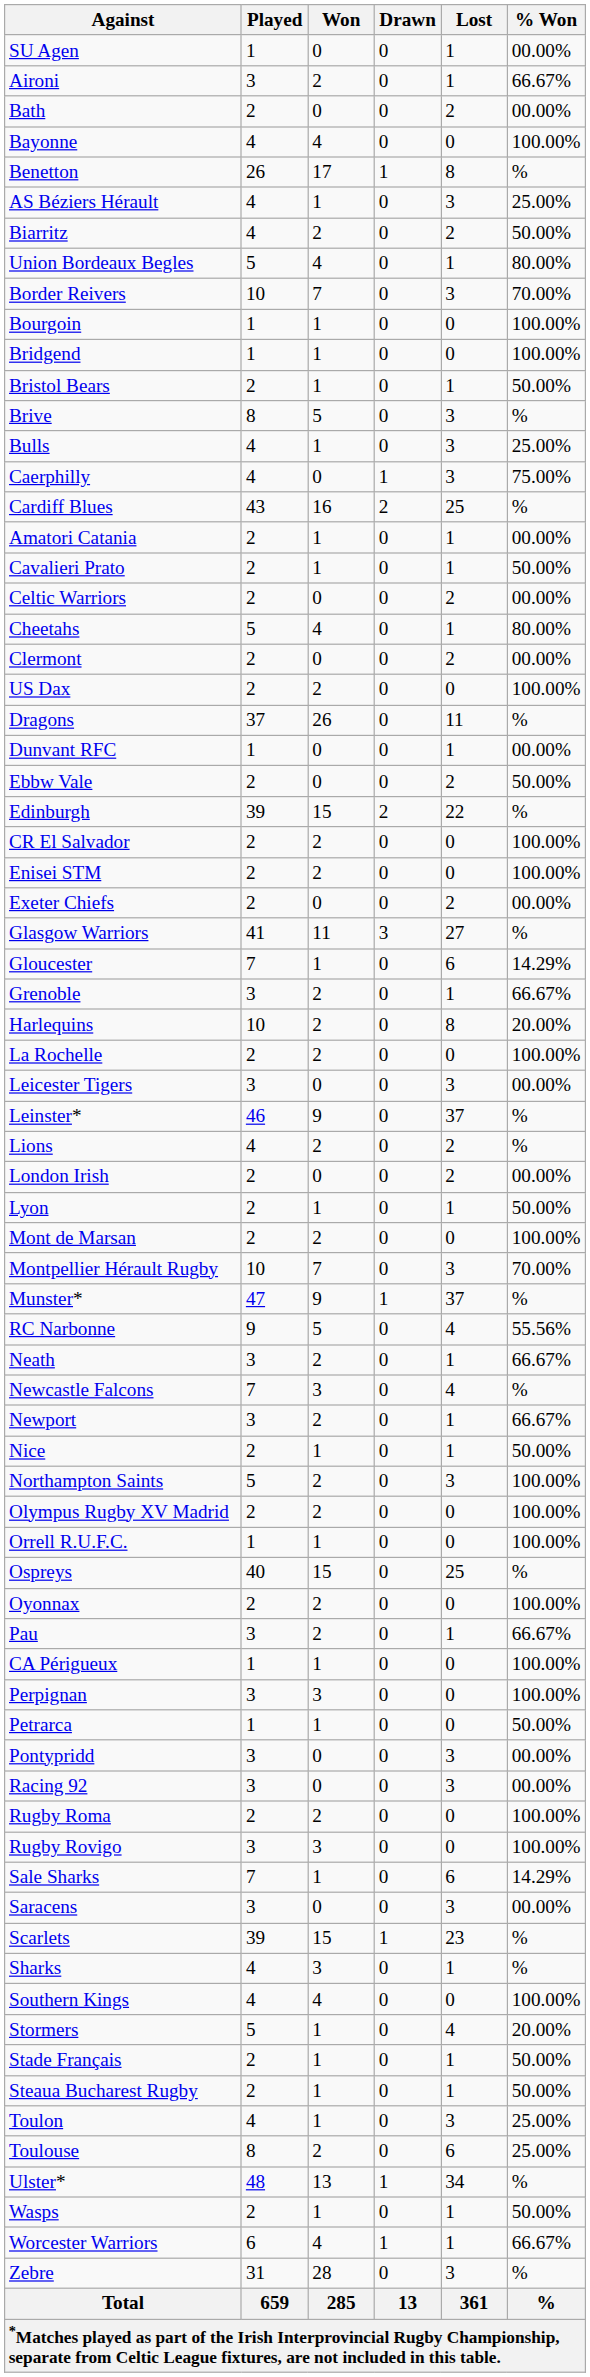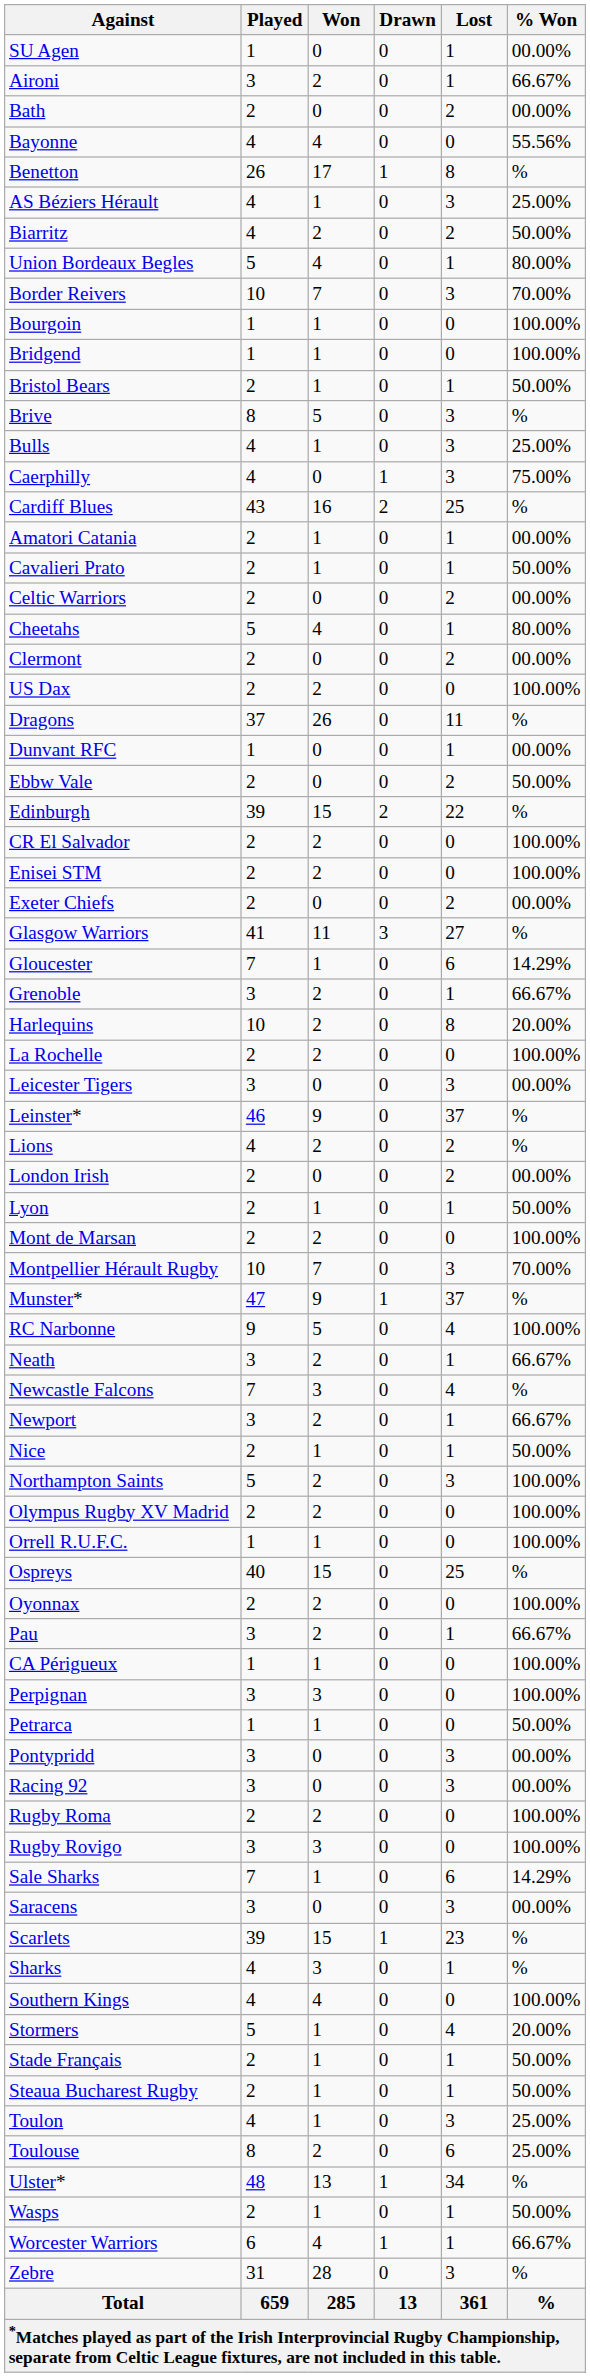(546, 141) 100.00% -> (541, 141) 55.56%
(541, 1329) 55.56% -> (546, 1329) 100.00%
